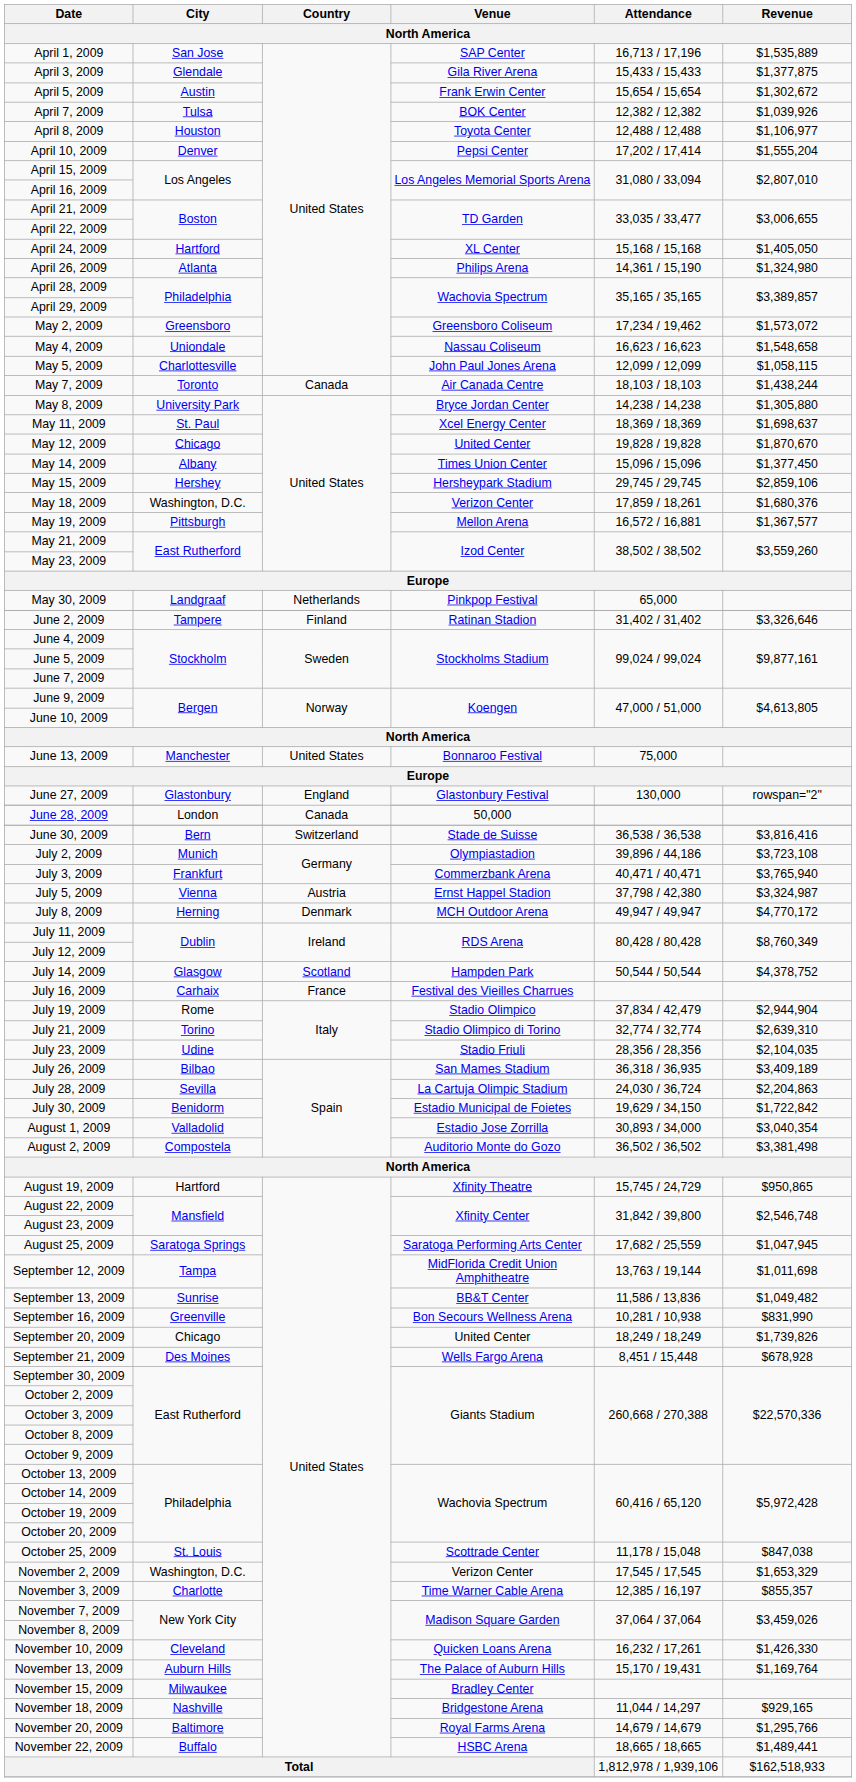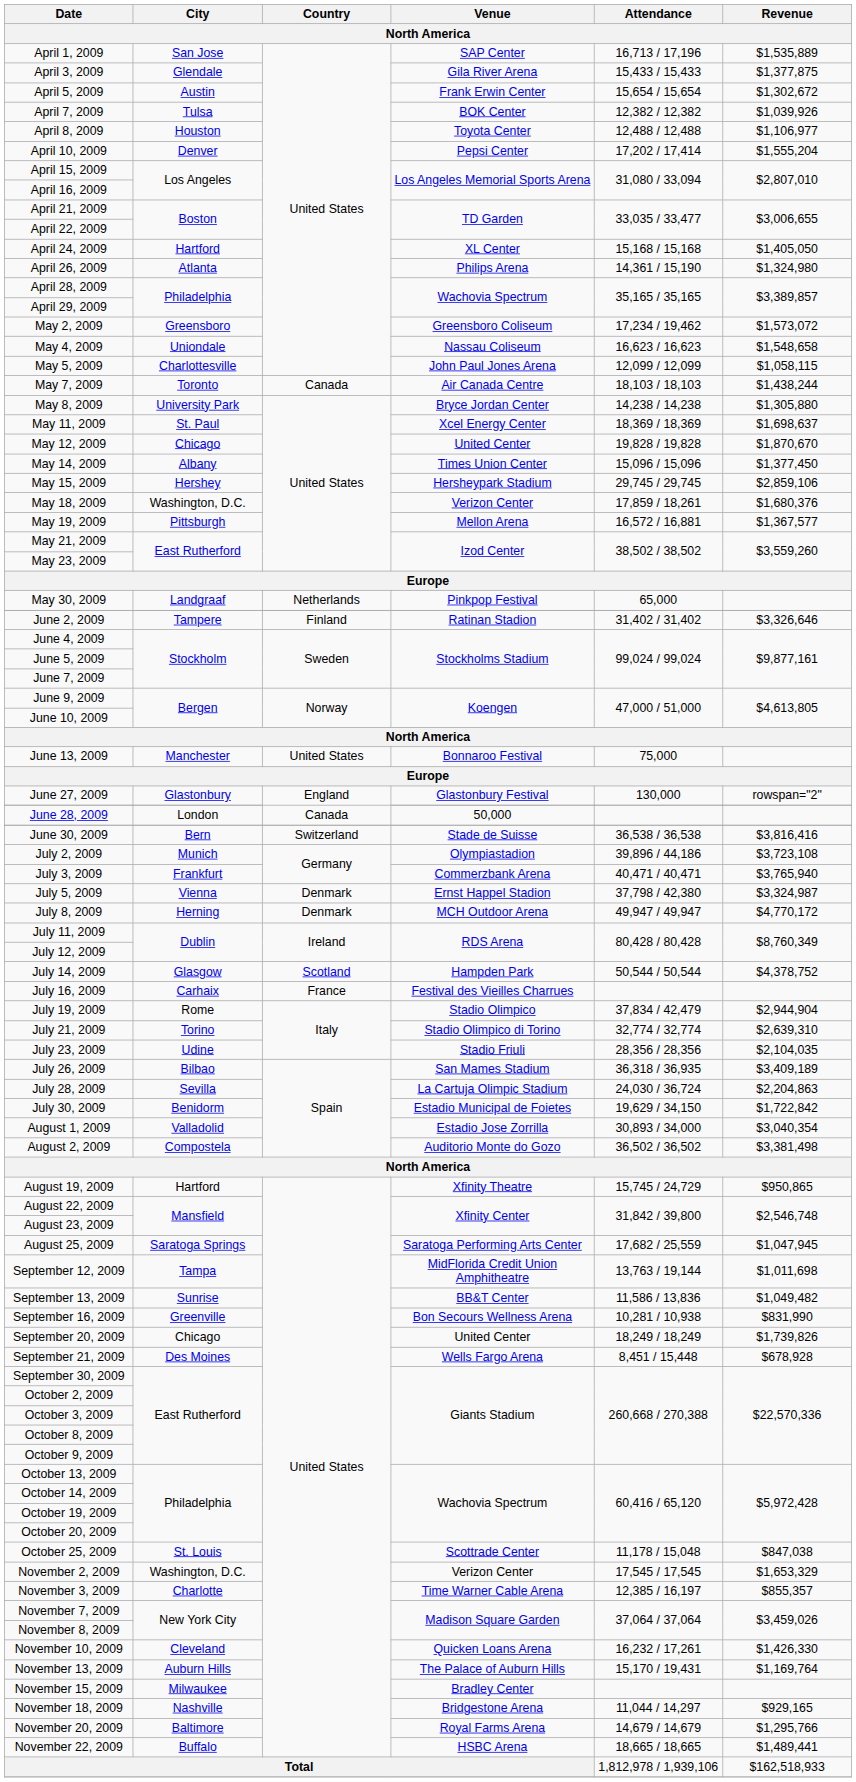(327, 893) Austria -> (327, 893) Denmark
